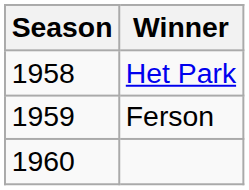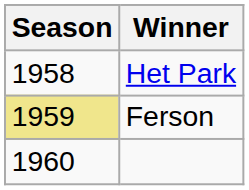(43, 117) no background -> (43, 117) khaki background
